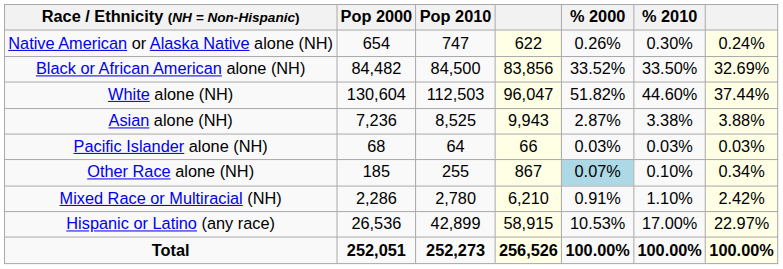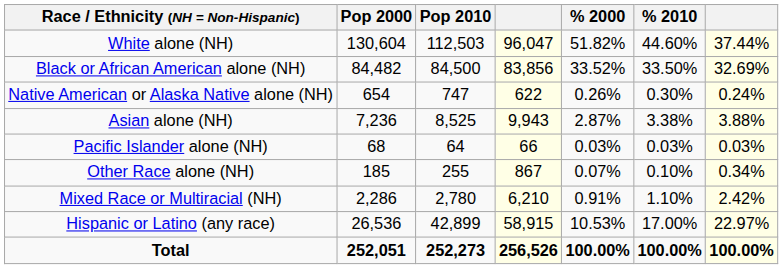rows swapped: (171, 95) <-> (171, 43)
(598, 172) lightblue background -> (598, 172) no background
